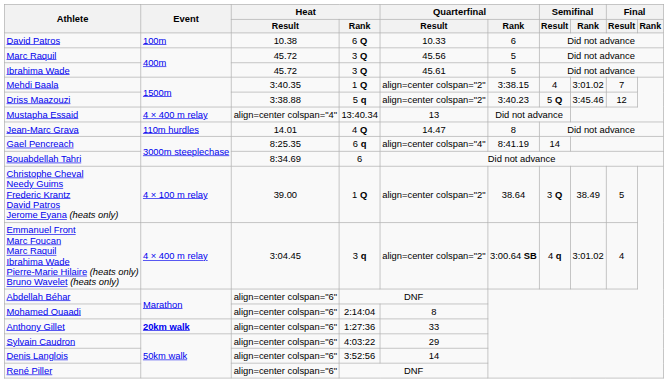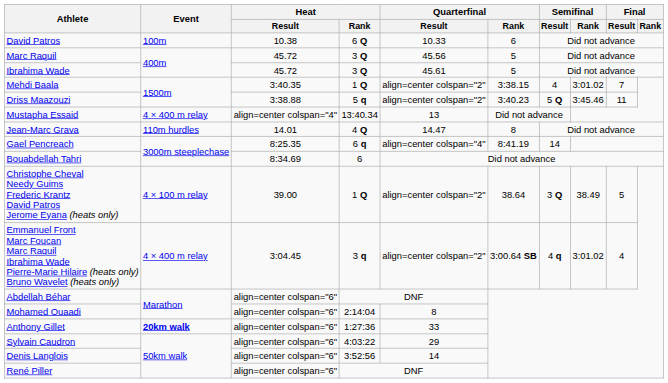(622, 100) 12 -> (622, 100) 11
